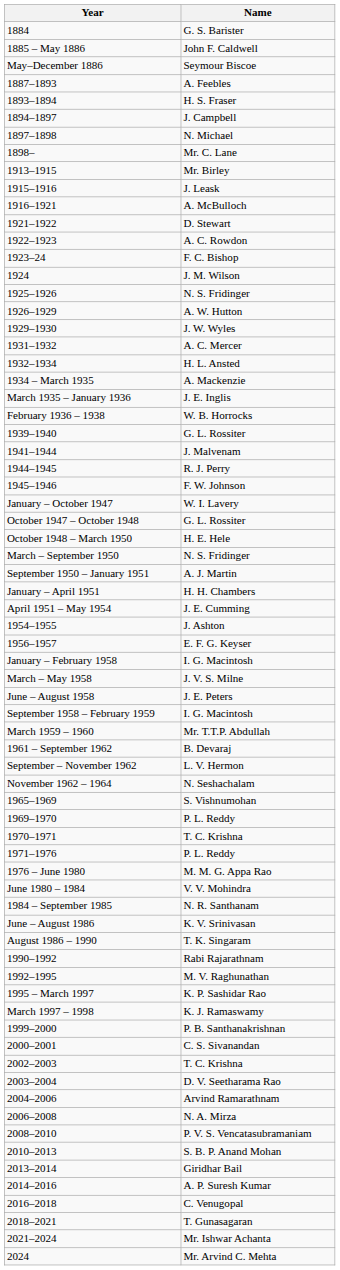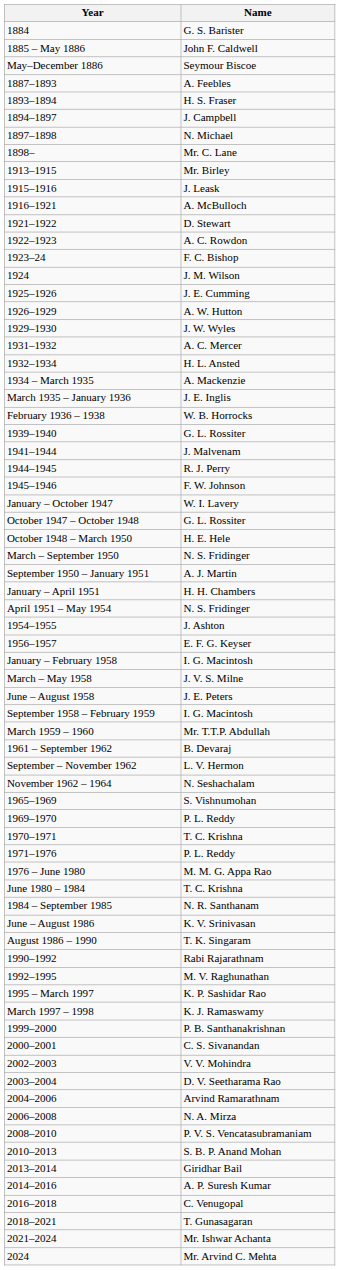(217, 293) N. S. Fridinger -> (217, 293) J. E. Cumming
(217, 608) J. E. Cumming -> (217, 608) N. S. Fridinger
(217, 888) V. V. Mohindra -> (213, 888) T. C. Krishna
(213, 1063) T. C. Krishna -> (217, 1063) V. V. Mohindra
